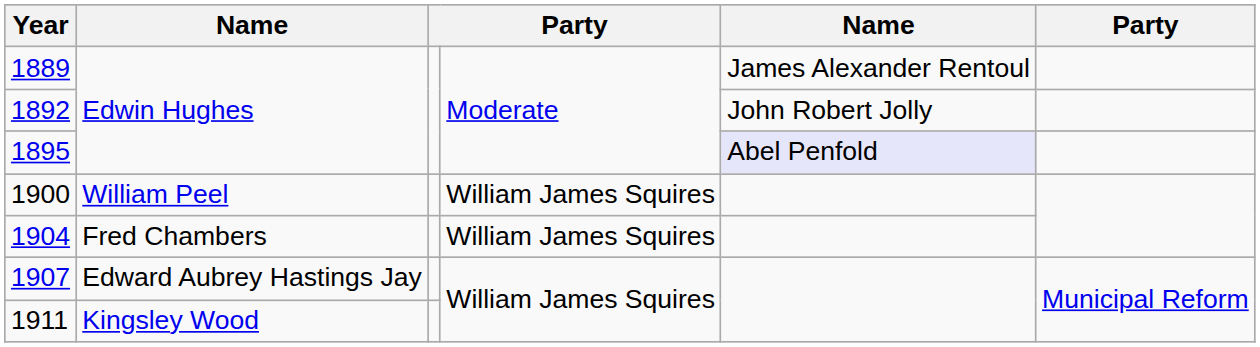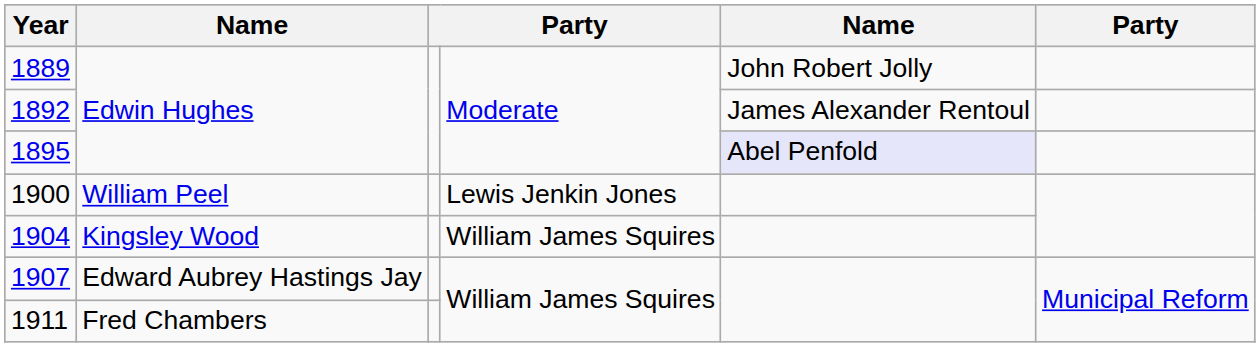(878, 67) James Alexander Rentoul -> (830, 67) John Robert Jolly
(830, 109) John Robert Jolly -> (878, 109) James Alexander Rentoul
(581, 194) William James Squires -> (561, 194) Lewis Jenkin Jones
(175, 236) Fred Chambers -> (171, 236) Kingsley Wood
(171, 320) Kingsley Wood -> (175, 320) Fred Chambers
